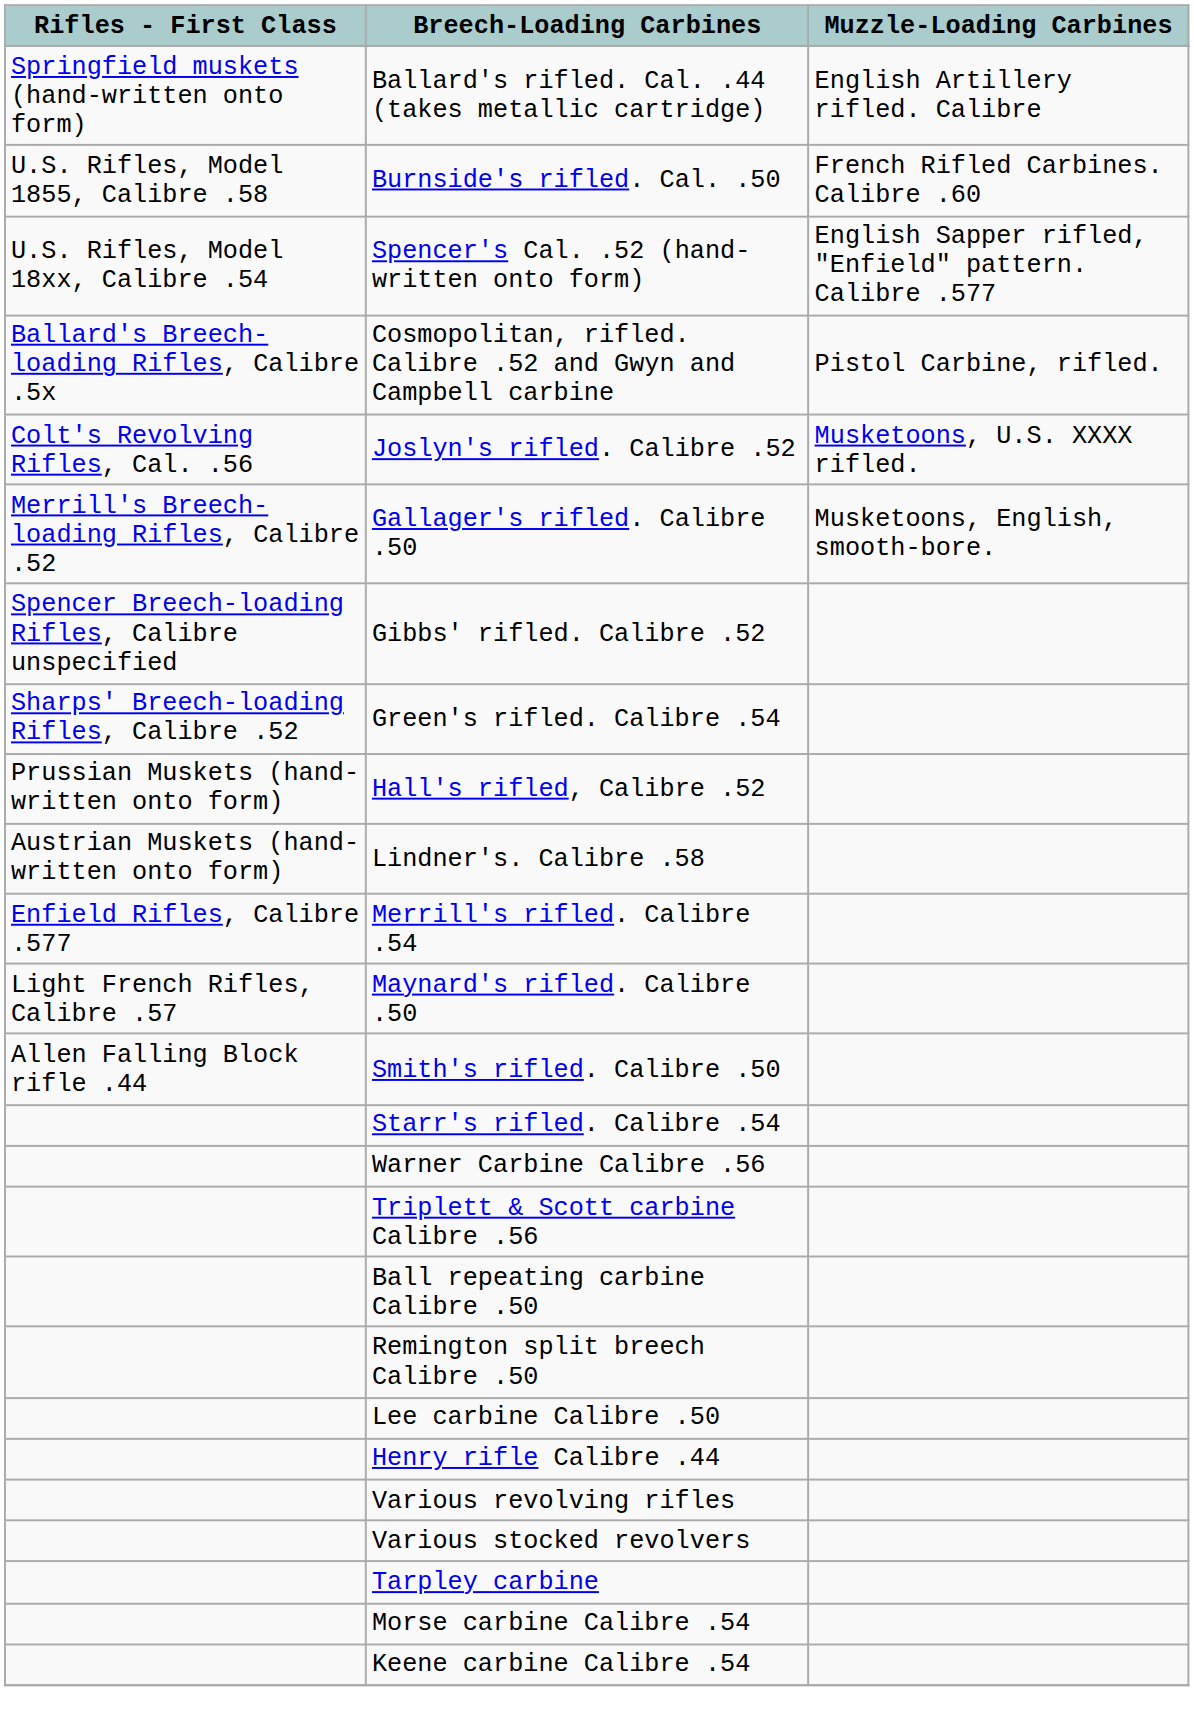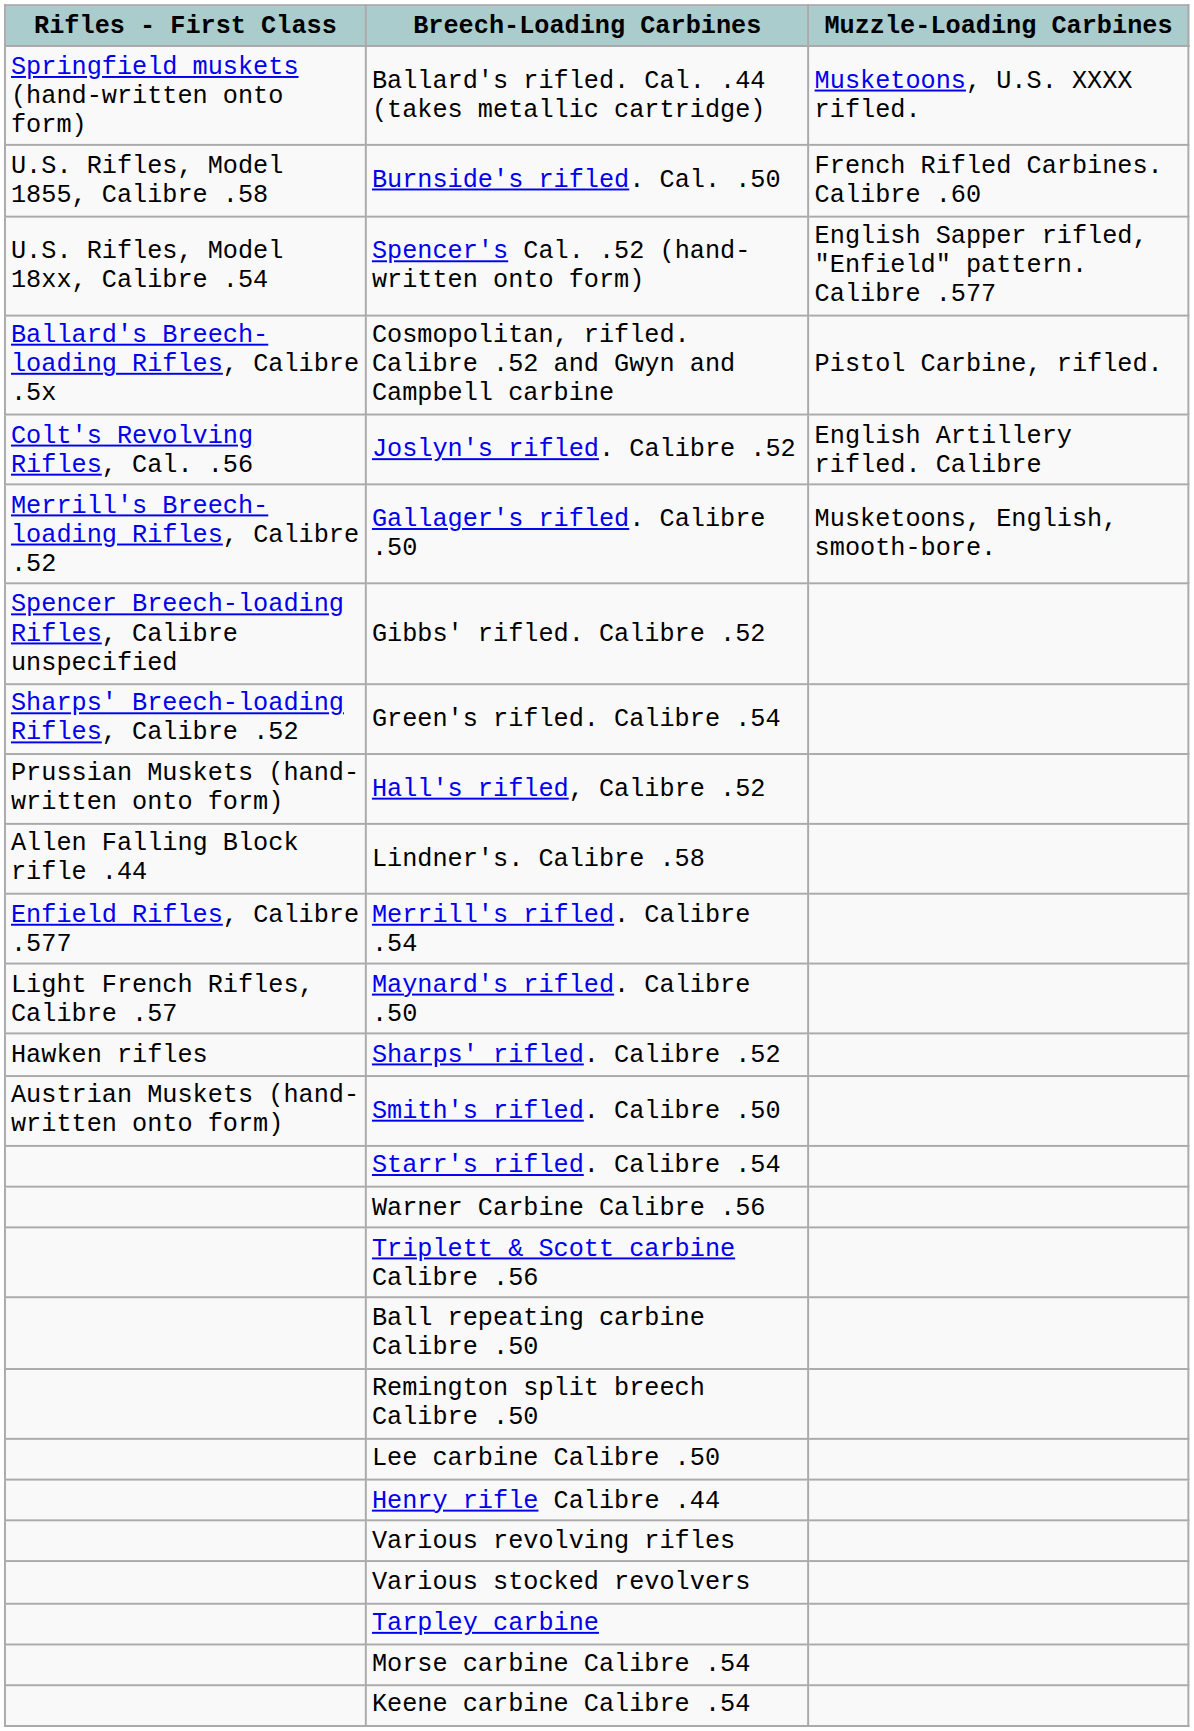(943, 96) English Artillery rifled. Calibre -> (974, 96) Musketoons, U.S. XXXX rifled.
(974, 450) Musketoons, U.S. XXXX rifled. -> (943, 450) English Artillery rifled. Calibre
(185, 859) Austrian Muskets (hand-written onto form) -> (155, 859) Allen Falling Block rifle .44
+ row: (576, 1055)
(155, 1069) Allen Falling Block rifle .44 -> (185, 1110) Austrian Muskets (hand-written onto form)
